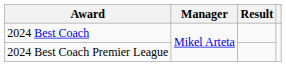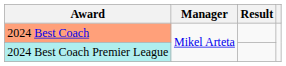(48, 33) no background -> (48, 33) lightsalmon background
(88, 52) no background -> (88, 52) paleturquoise background
